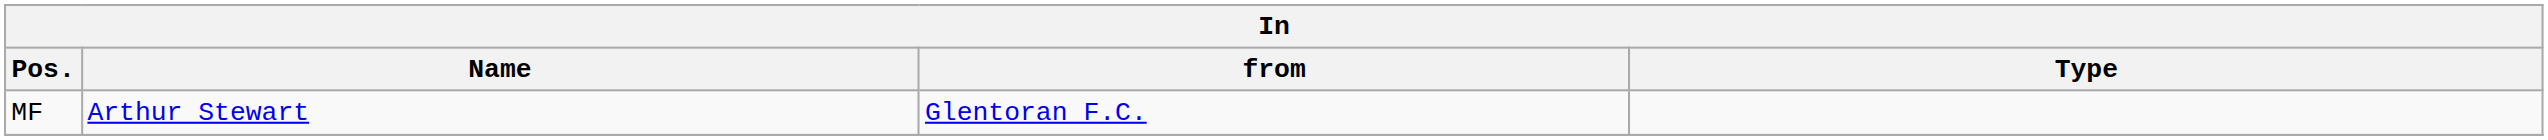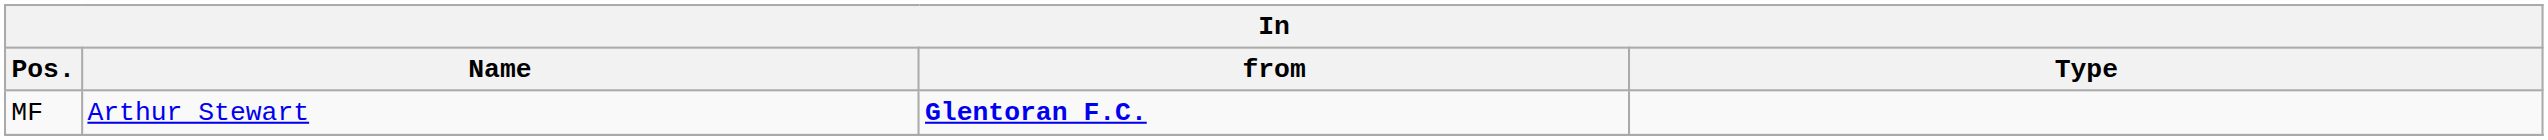(1036, 113) normal -> (1036, 113) bold
